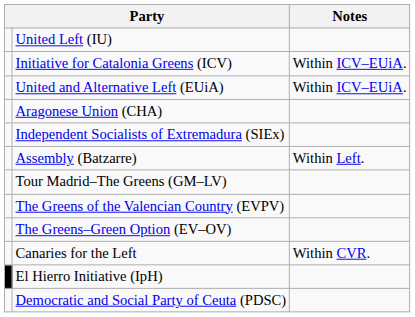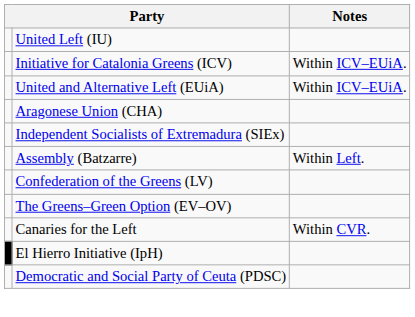+ row: (114, 181)
- row: (121, 181)
- row: (150, 205)
